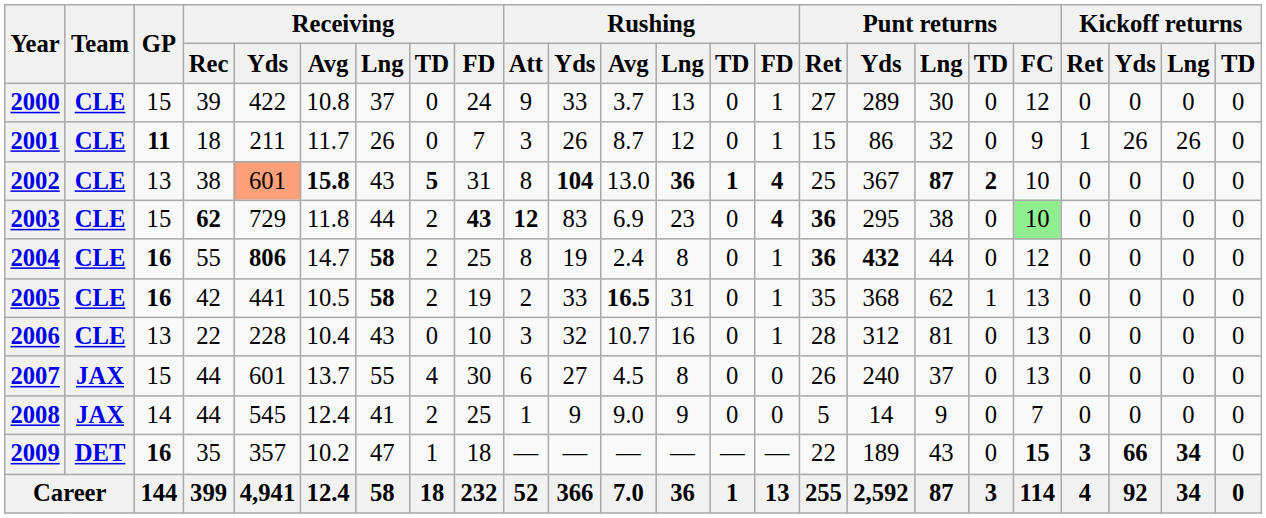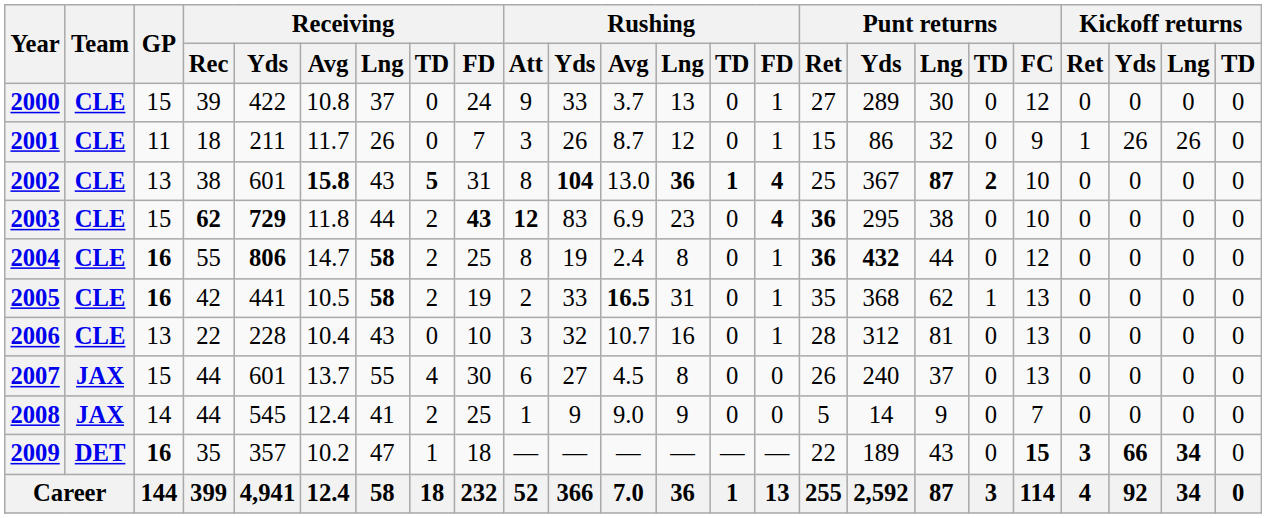(159, 141) bold -> (159, 141) normal
(267, 180) lightsalmon background -> (267, 180) no background
(267, 219) normal -> (267, 219) bold
(1037, 219) lightgreen background -> (1037, 219) no background
